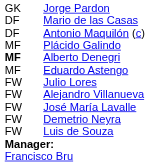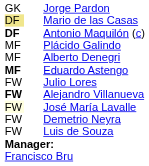(12, 20) no background -> (12, 20) khaki background
(12, 33) normal -> (12, 33) bold
(13, 57) bold -> (13, 57) normal
(13, 70) normal -> (13, 70) bold
(13, 94) normal -> (13, 94) bold
(13, 107) no background -> (13, 107) lightyellow background
